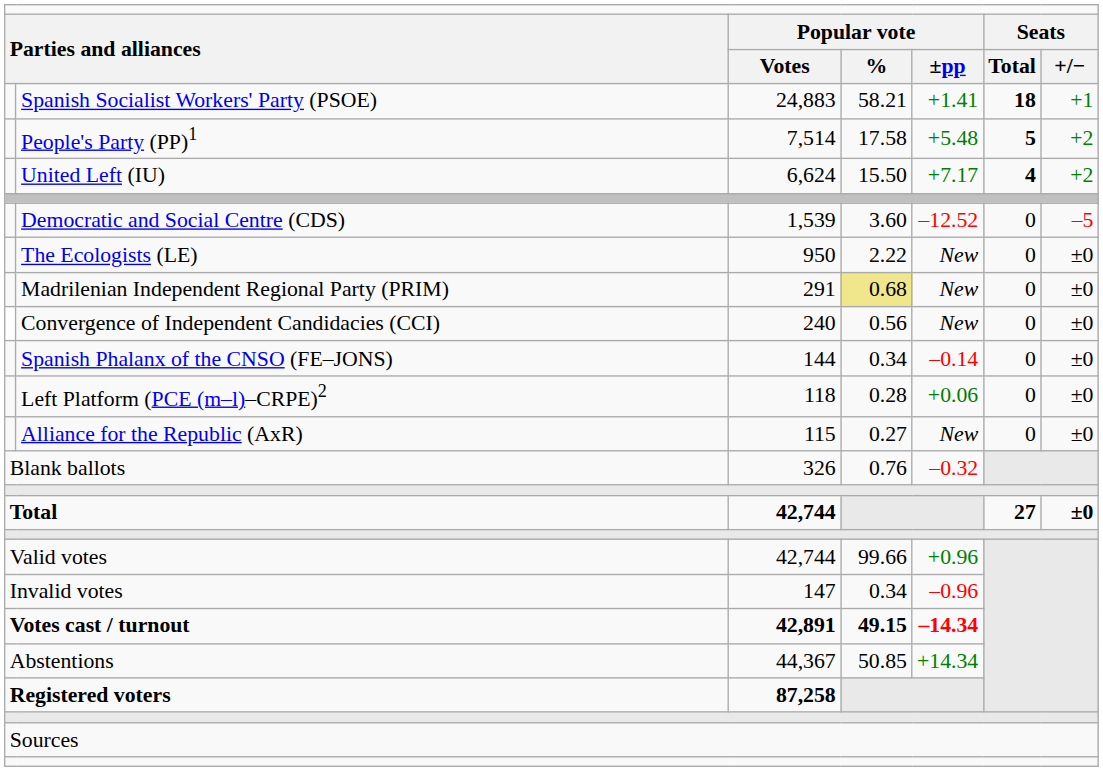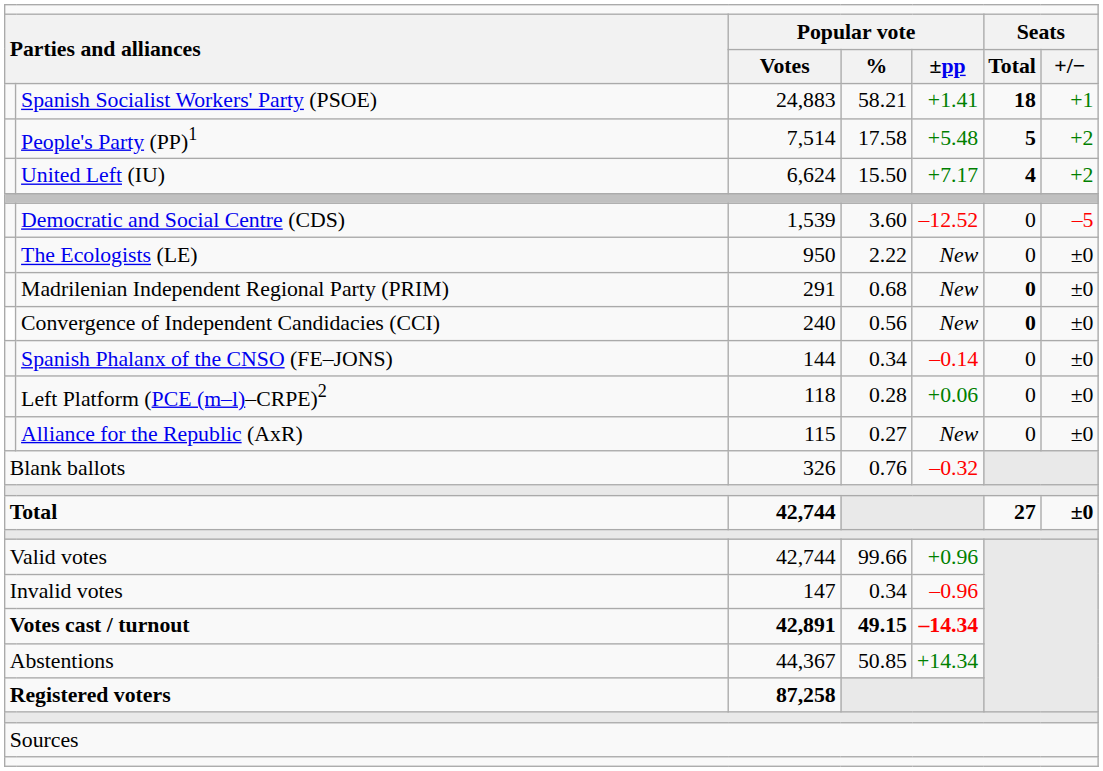(888, 289) khaki background -> (888, 289) no background
(1030, 289) normal -> (1030, 289) bold
(1030, 323) normal -> (1030, 323) bold
